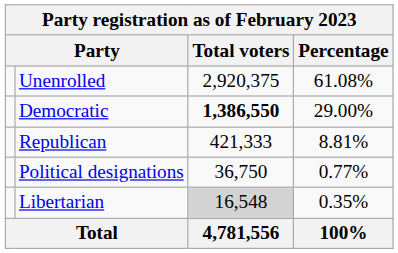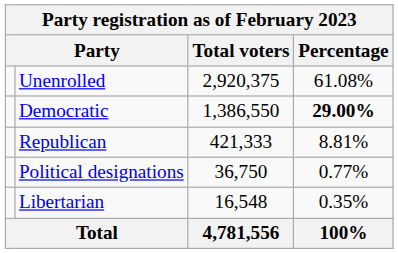(241, 111) bold -> (241, 111) normal
(343, 111) normal -> (343, 111) bold
(241, 202) lightgrey background -> (241, 202) no background
